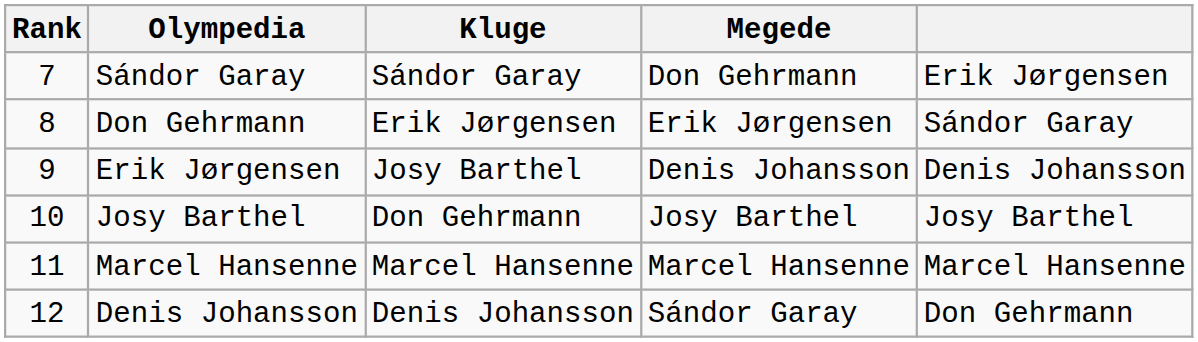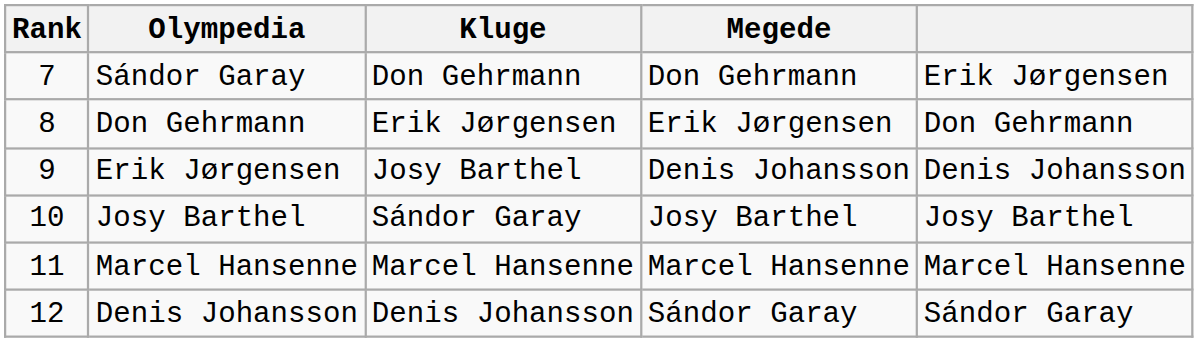(477, 76) Sándor Garay -> (477, 76) Don Gehrmann
(1029, 124) Sándor Garay -> (1029, 124) Don Gehrmann
(477, 219) Don Gehrmann -> (477, 219) Sándor Garay
(1029, 314) Don Gehrmann -> (1029, 314) Sándor Garay
